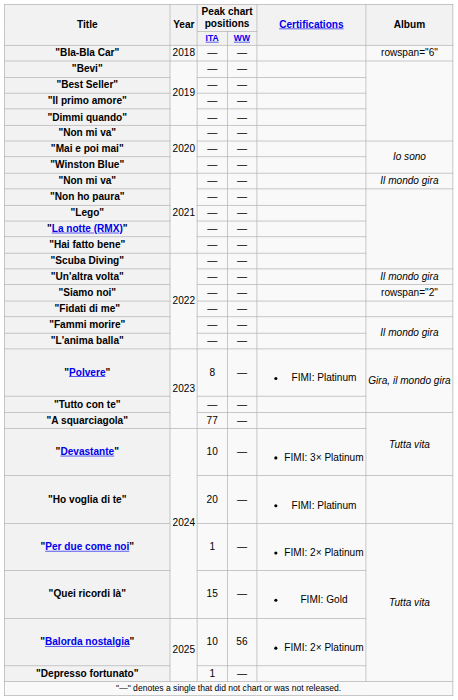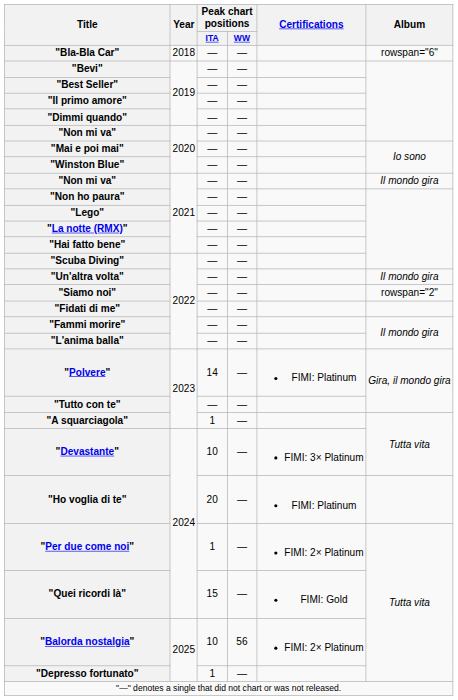(212, 372) 8 -> (212, 372) 14
(212, 420) 77 -> (212, 420) 1
